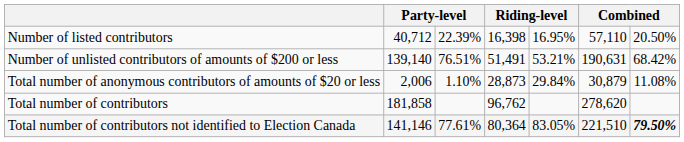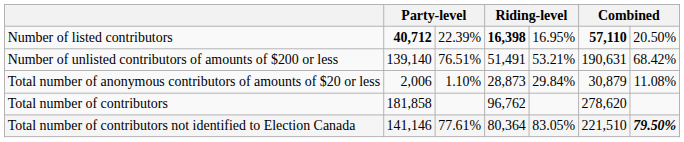(413, 37) normal -> (413, 37) bold
(507, 37) normal -> (507, 37) bold
(608, 37) normal -> (608, 37) bold
